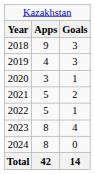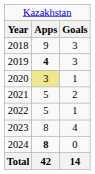(46, 62) normal -> (46, 62) bold
(46, 78) no background -> (46, 78) khaki background
(46, 144) normal -> (46, 144) bold
